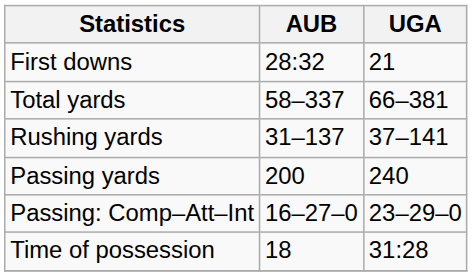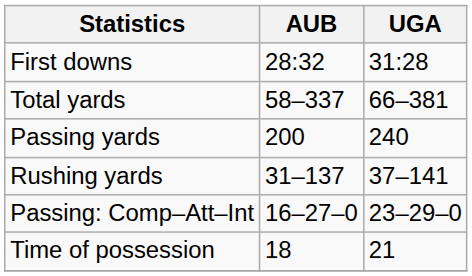(382, 62) 21 -> (399, 62) 31:28
rows swapped: (86, 137) <-> (85, 175)
(399, 251) 31:28 -> (382, 251) 21
